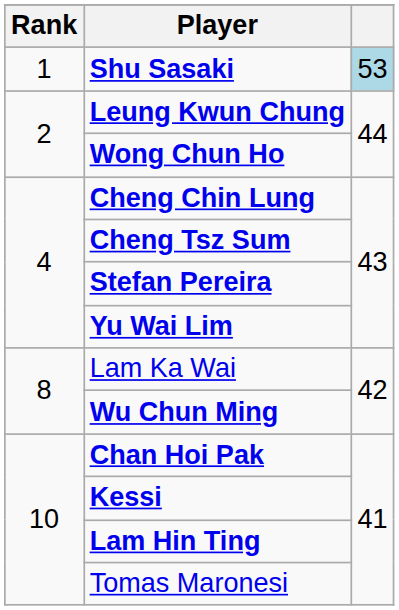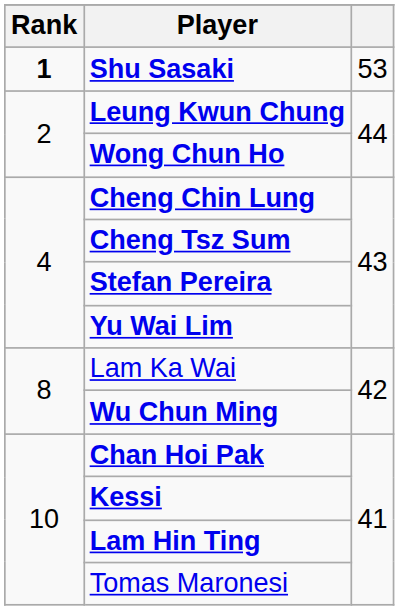(44, 68) normal -> (44, 68) bold
(372, 68) lightblue background -> (372, 68) no background
